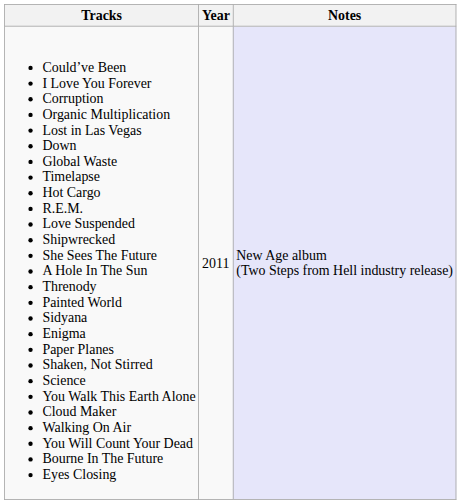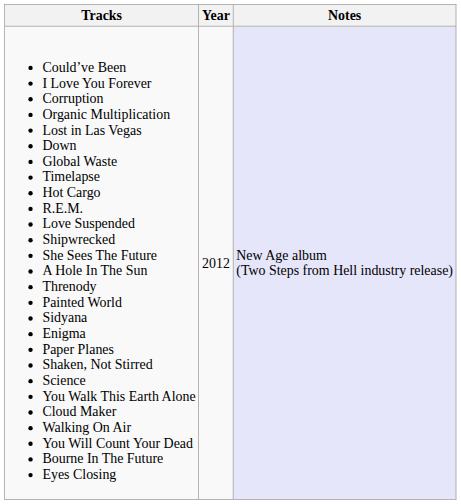(216, 262) 2011 -> (216, 262) 2012
